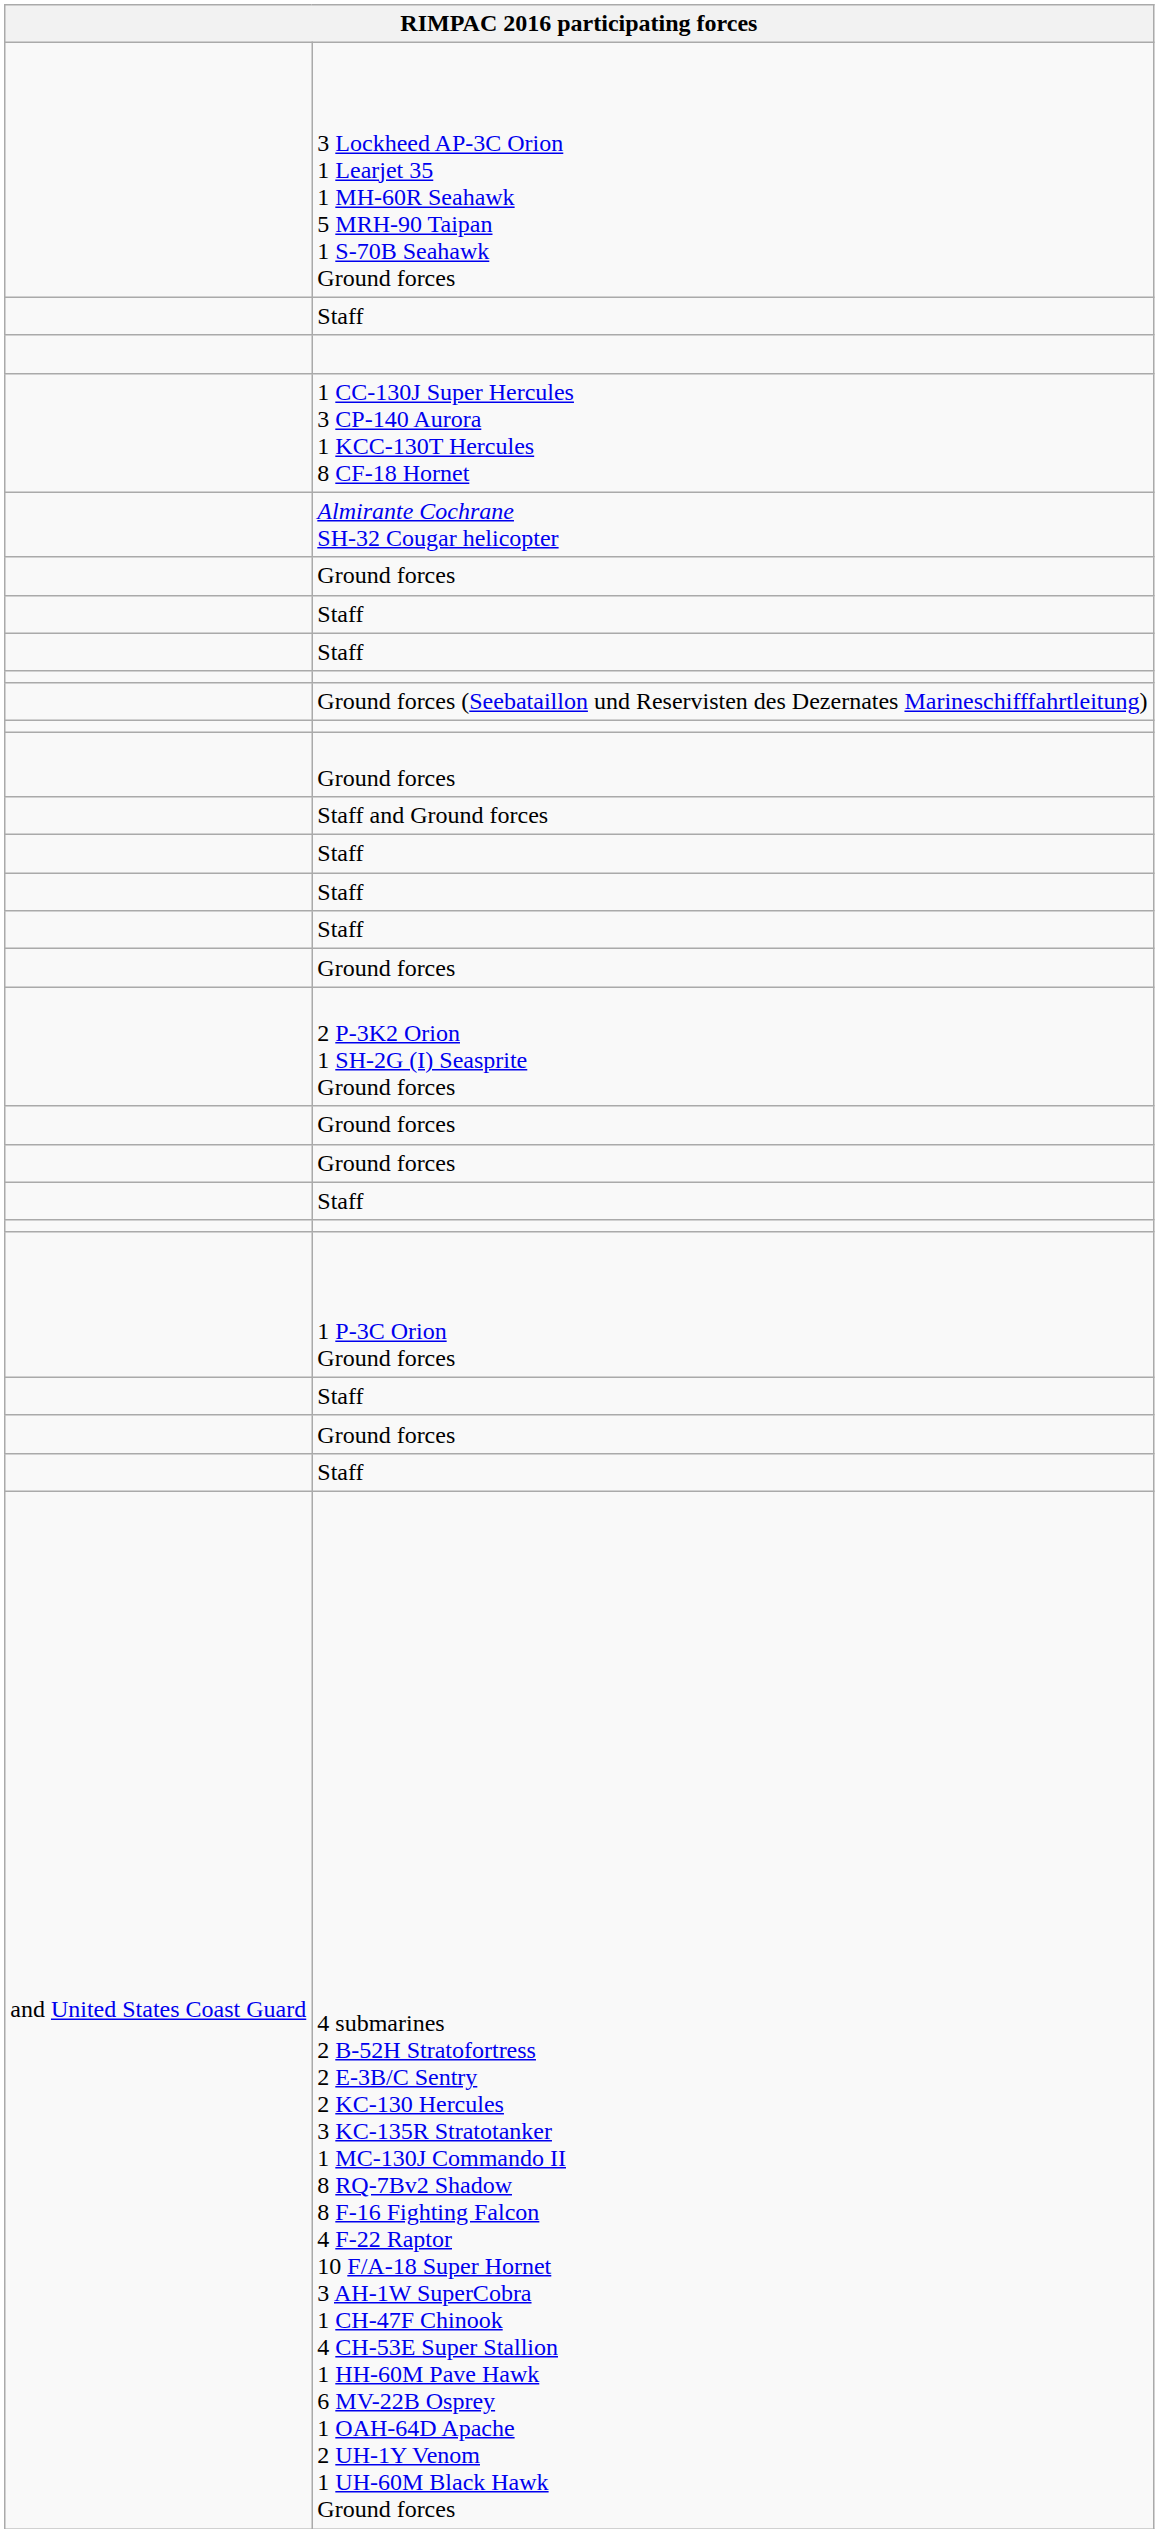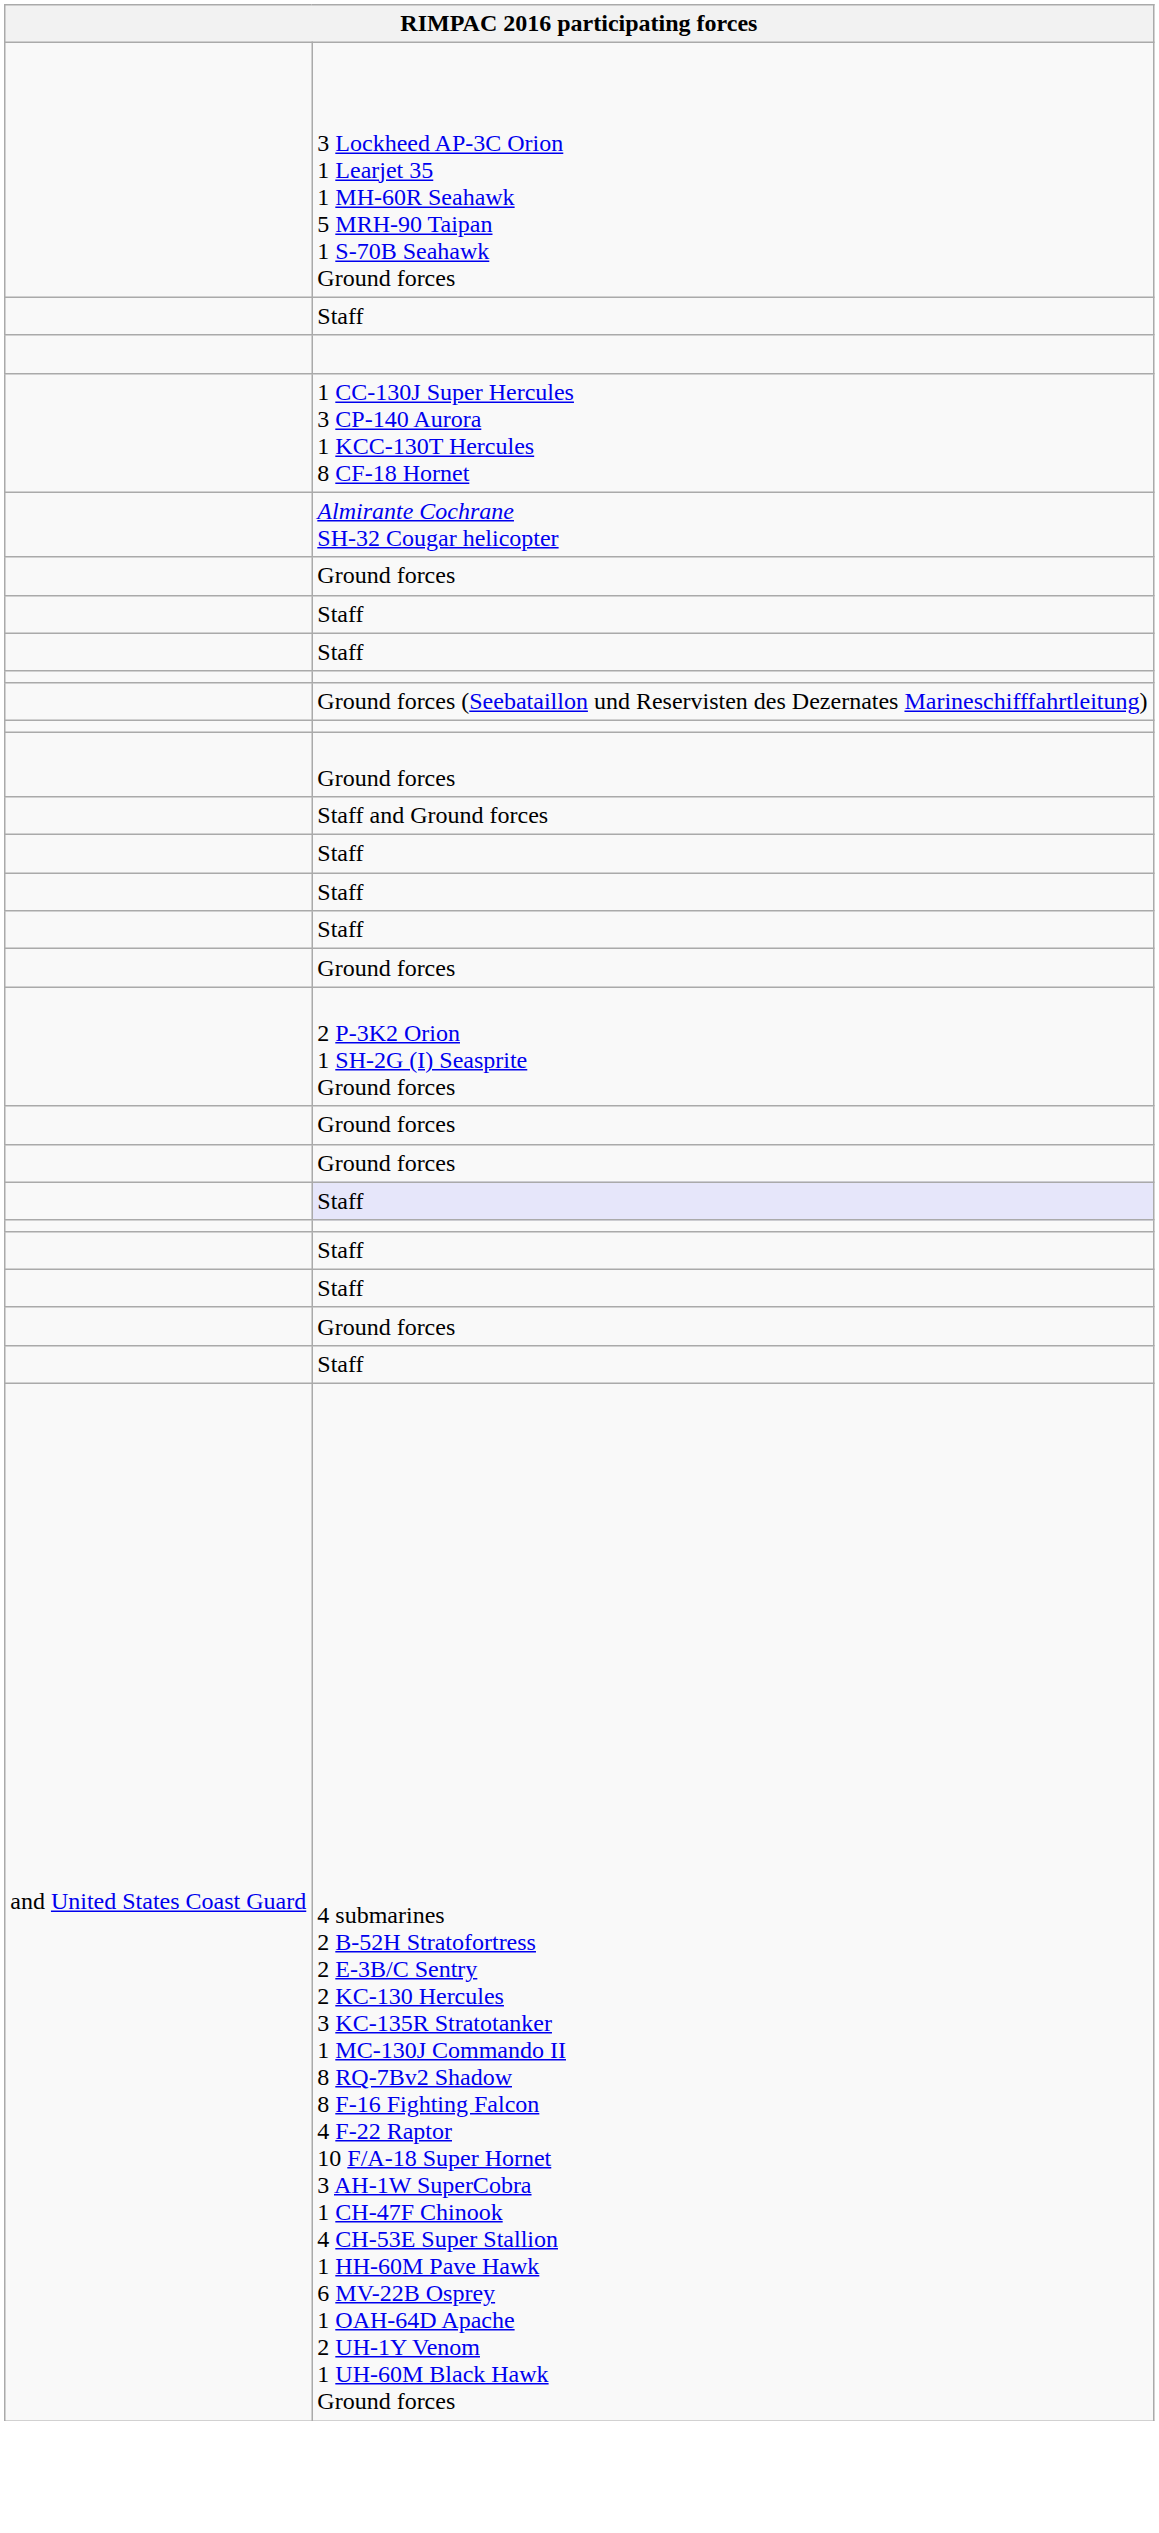(340, 1200) no background -> (340, 1200) lavender background
(386, 1344) 1 P-3C Orion Ground forces -> (340, 1249) Staff
